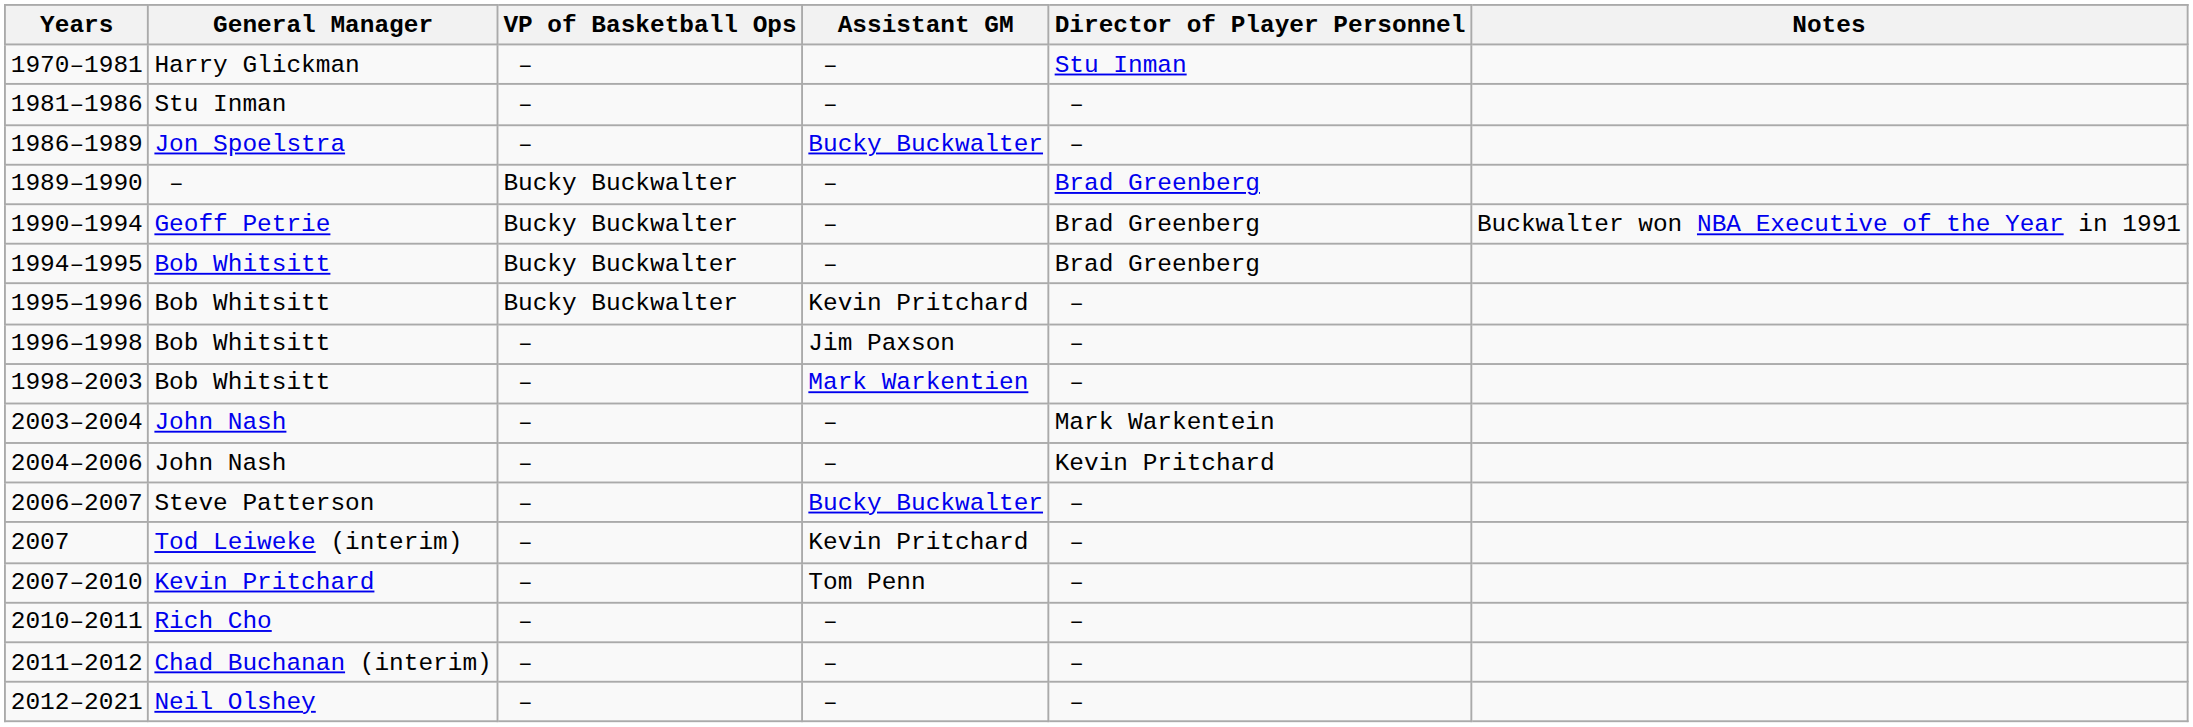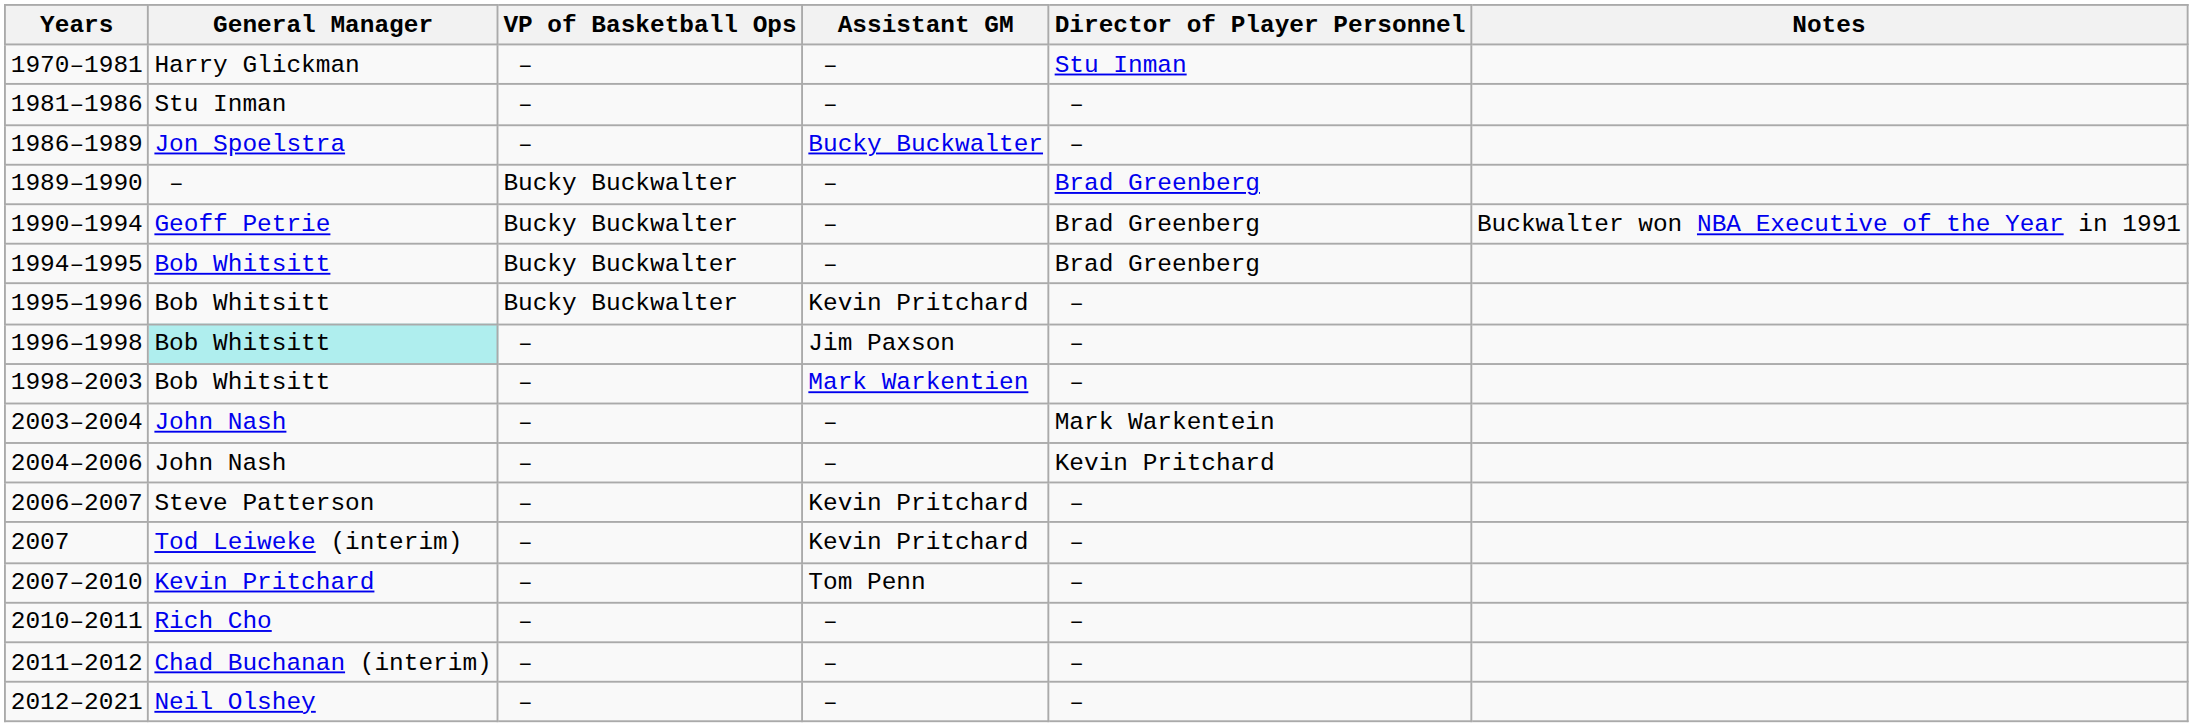(242, 344) no background -> (242, 344) paleturquoise background
(926, 503) Bucky Buckwalter -> (918, 503) Kevin Pritchard
